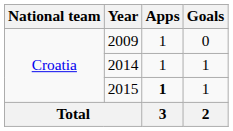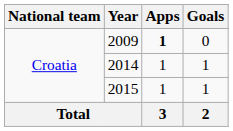(163, 41) normal -> (163, 41) bold
(163, 89) bold -> (163, 89) normal
